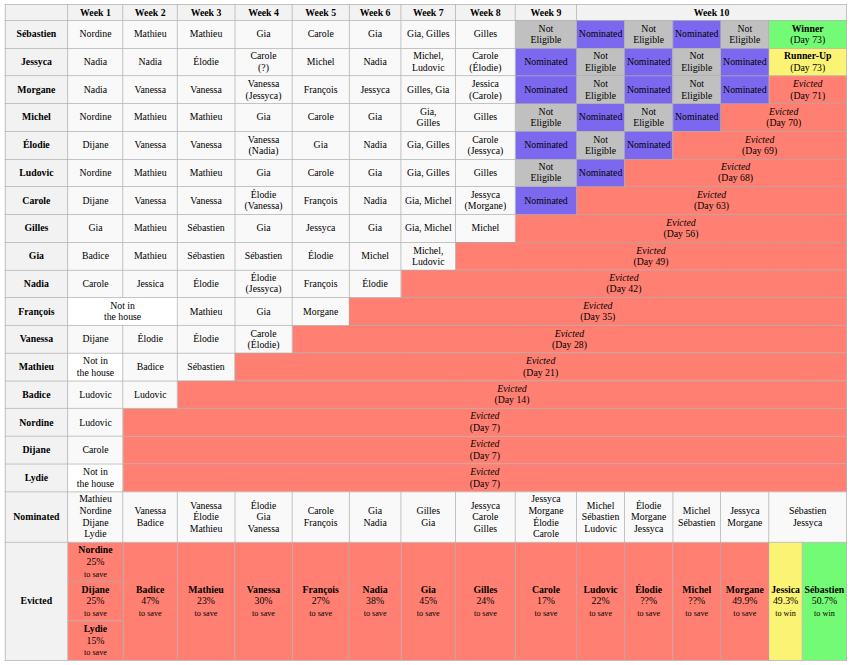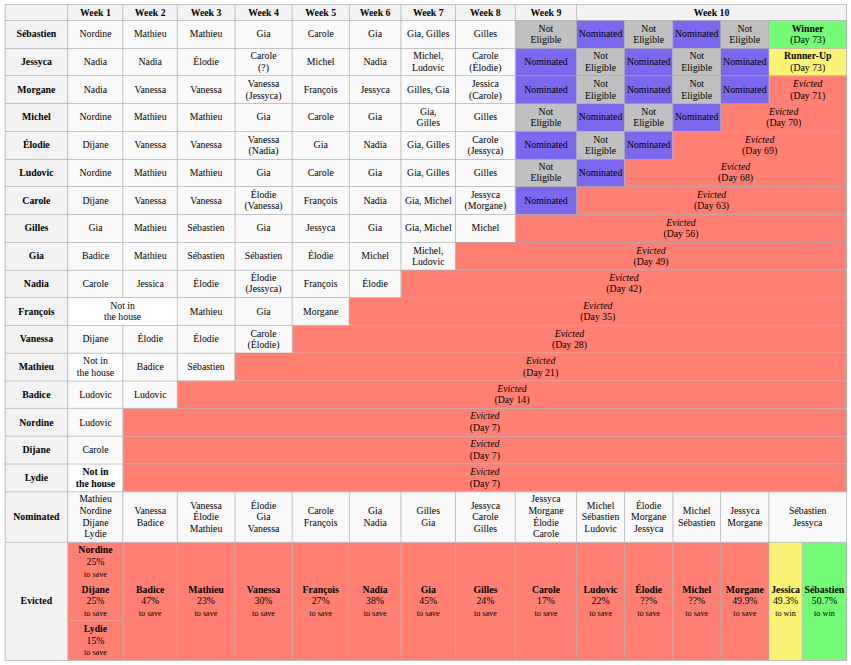(95, 478) normal -> (95, 478) bold
